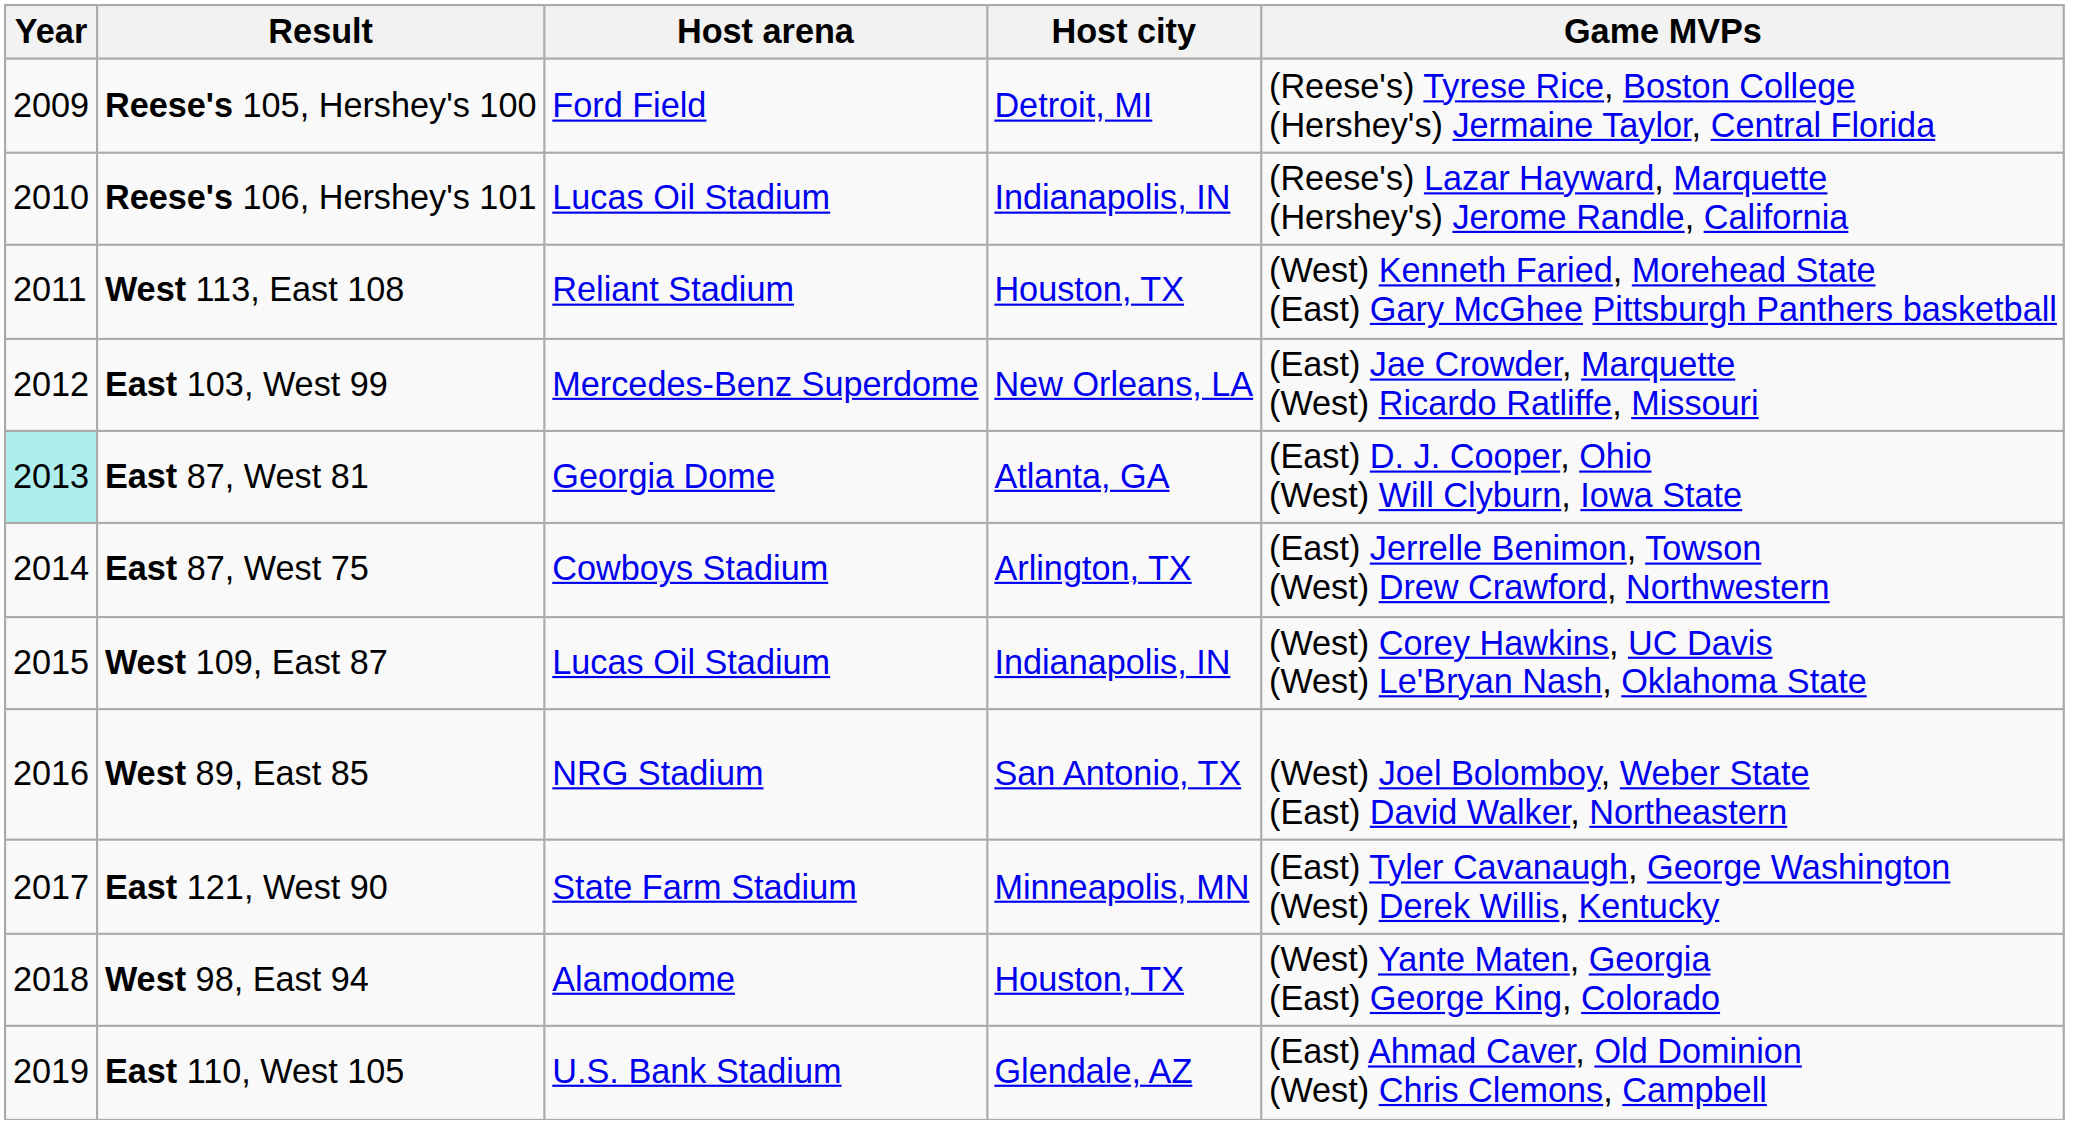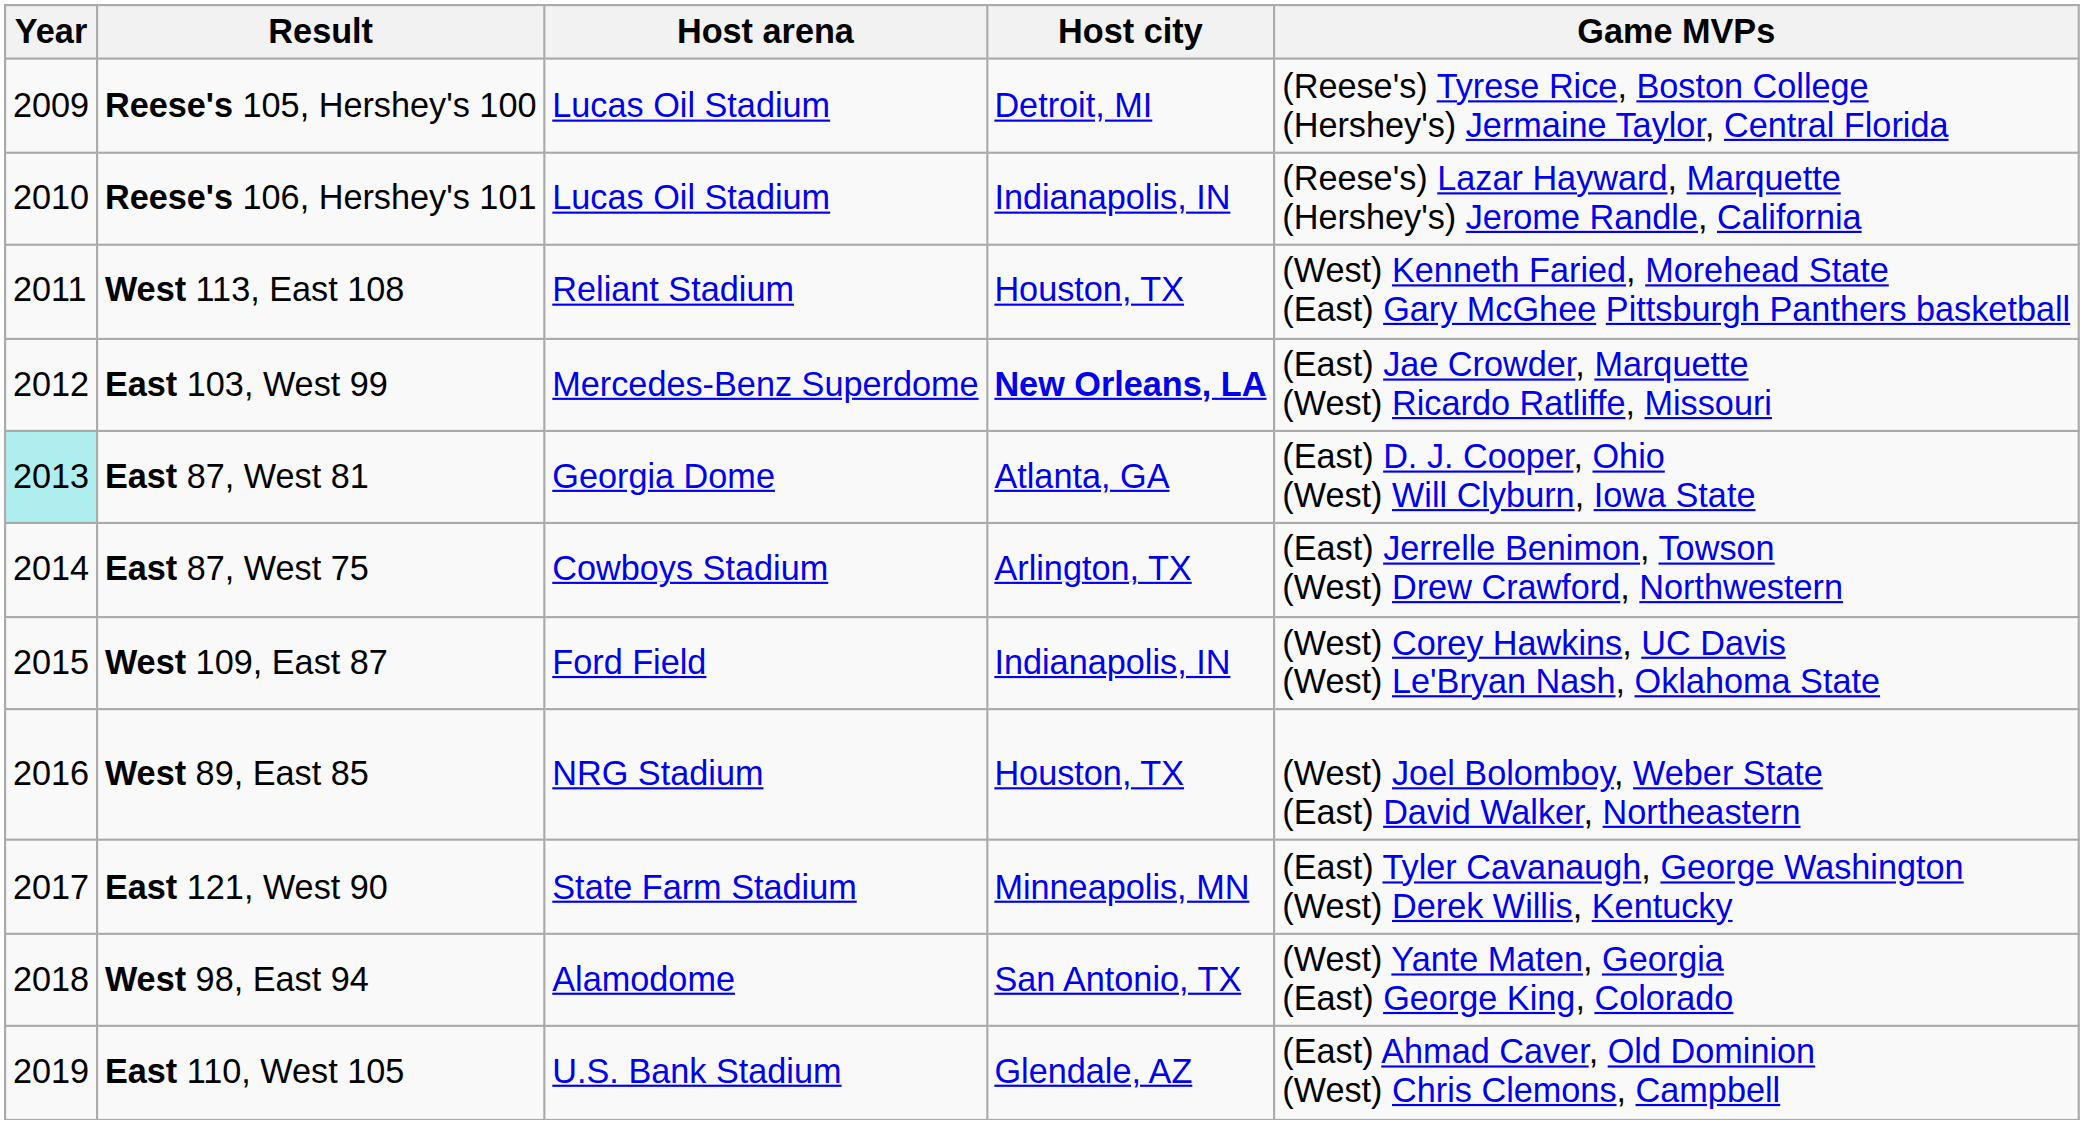(629, 105) Ford Field -> (691, 105) Lucas Oil Stadium
(1124, 383) normal -> (1130, 383) bold
(691, 662) Lucas Oil Stadium -> (629, 662) Ford Field
(1118, 774) San Antonio, TX -> (1089, 774) Houston, TX
(1089, 979) Houston, TX -> (1118, 979) San Antonio, TX
